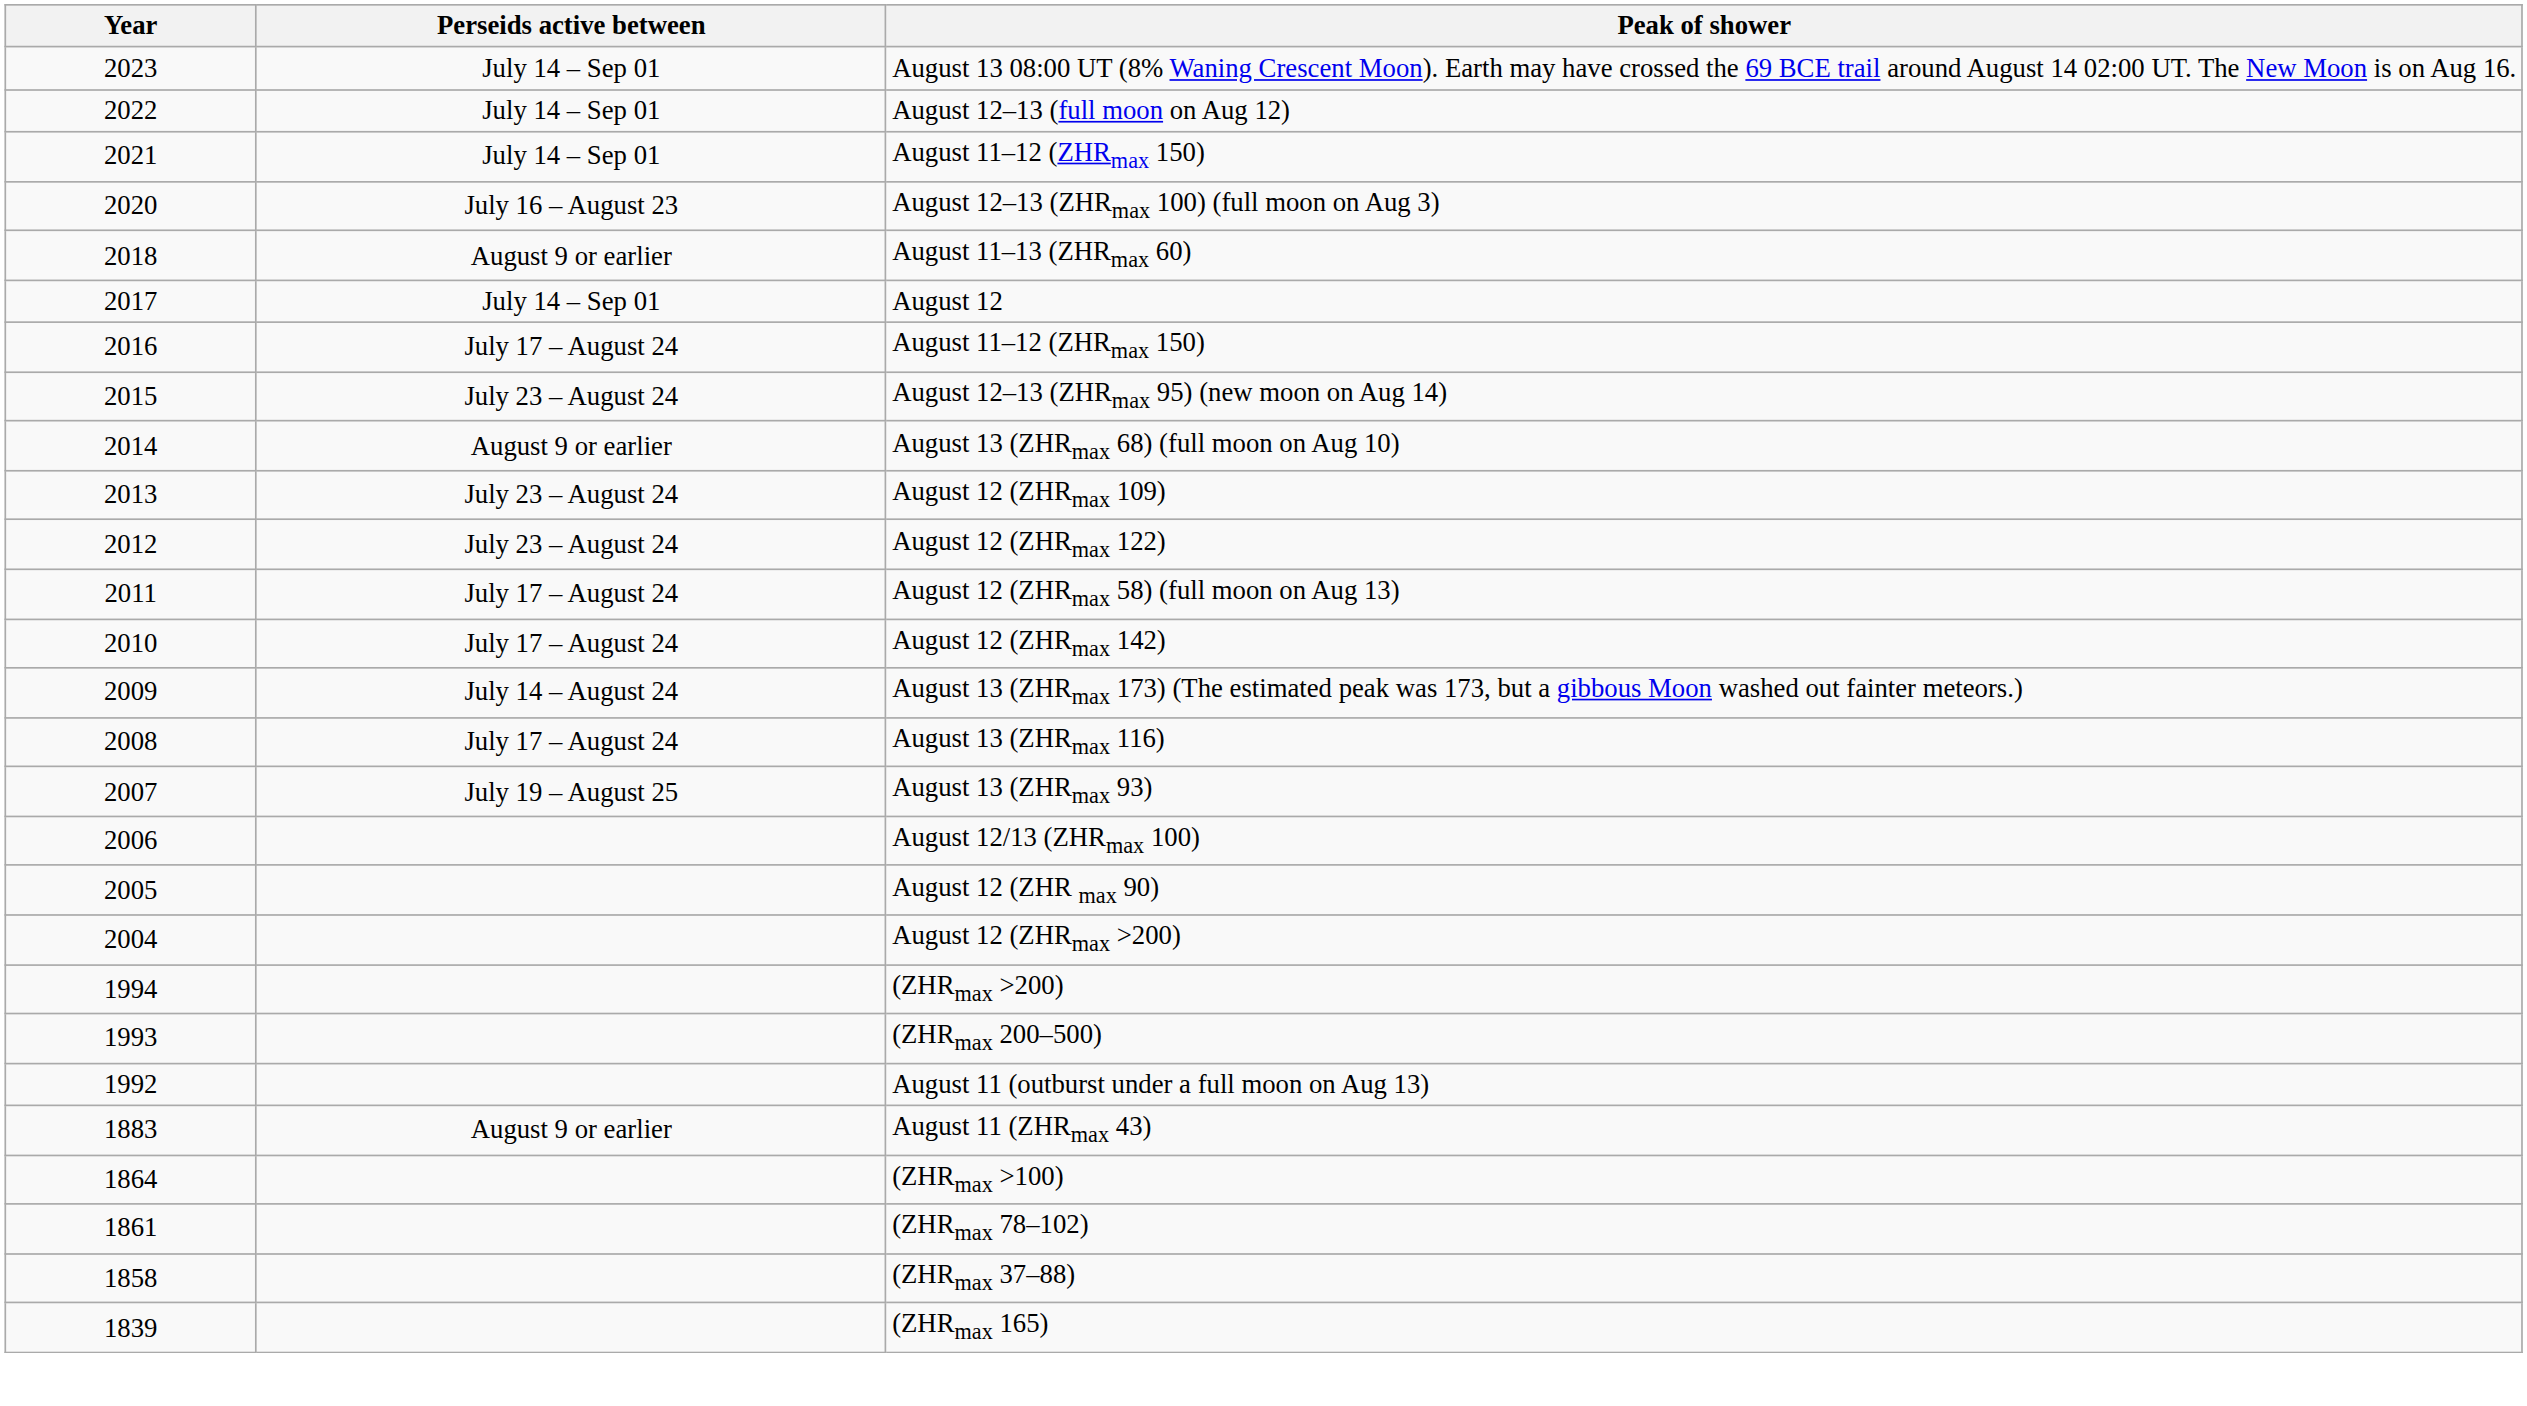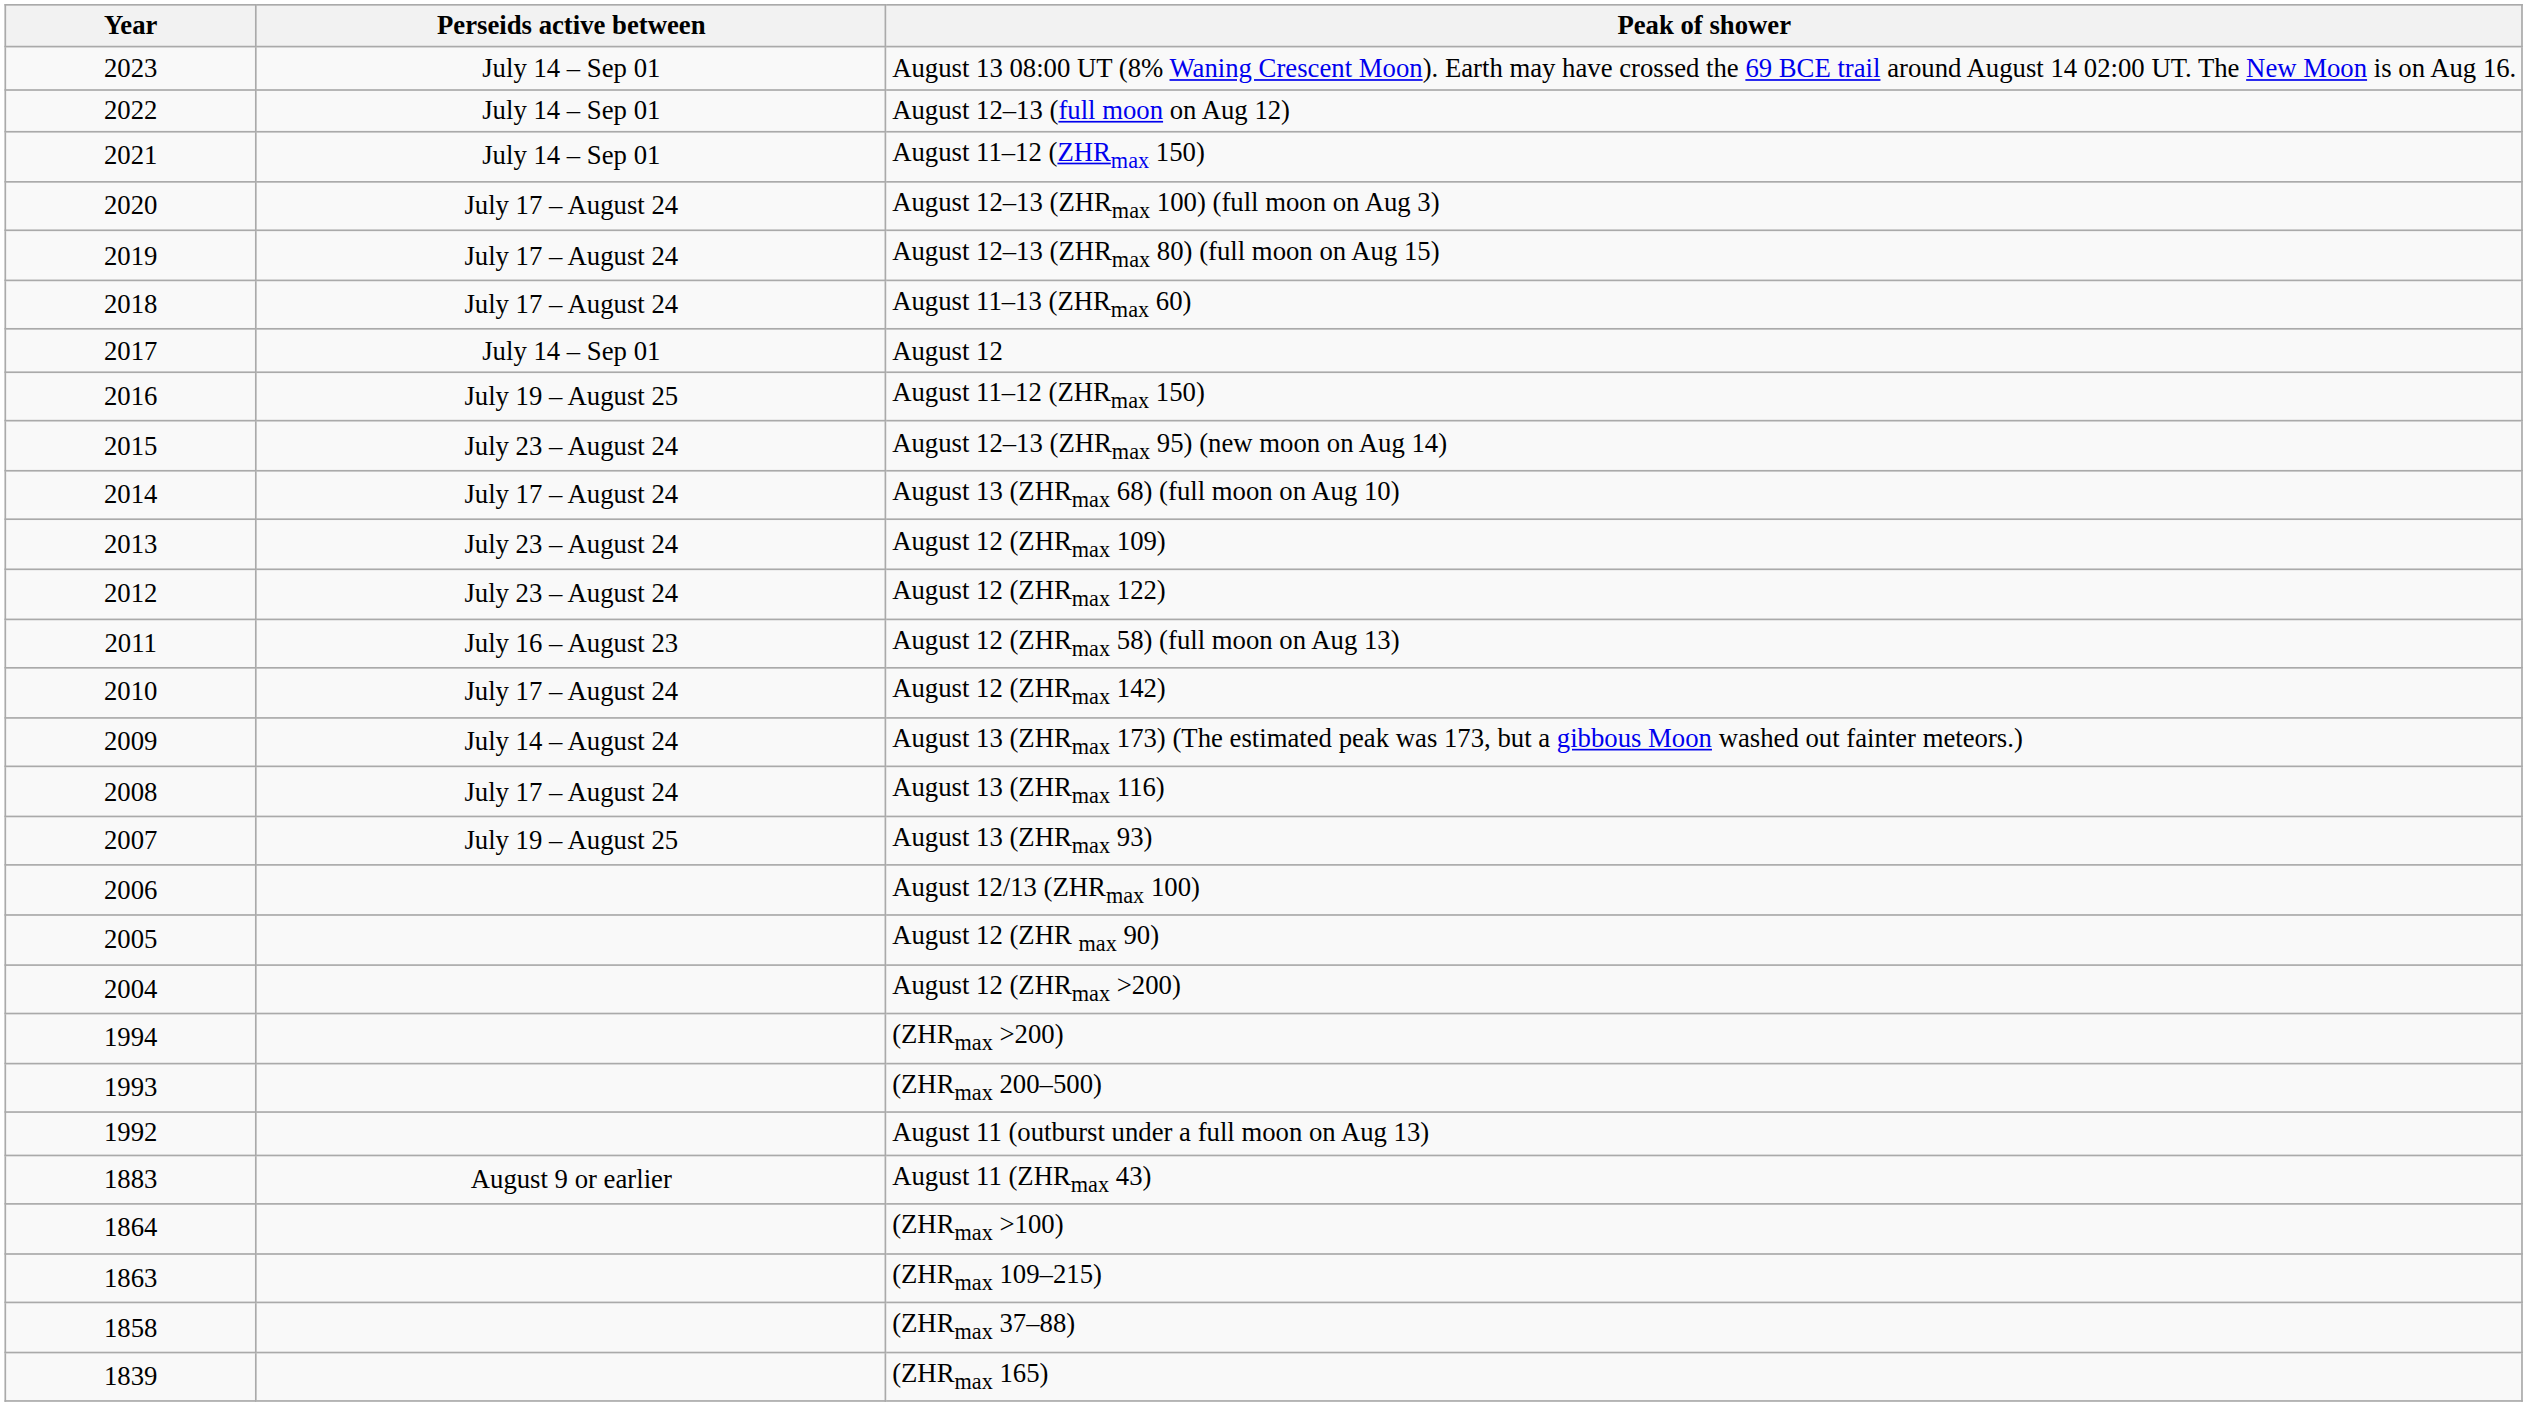(571, 205) July 16 – August 23 -> (571, 205) July 17 – August 24
+ row: (131, 255)
(571, 255) August 9 or earlier -> (571, 304) July 17 – August 24
(571, 346) July 17 – August 24 -> (571, 396) July 19 – August 25
(571, 445) August 9 or earlier -> (571, 494) July 17 – August 24
(571, 593) July 17 – August 24 -> (571, 643) July 16 – August 23
+ row: (131, 1277)
- row: (131, 1228)
